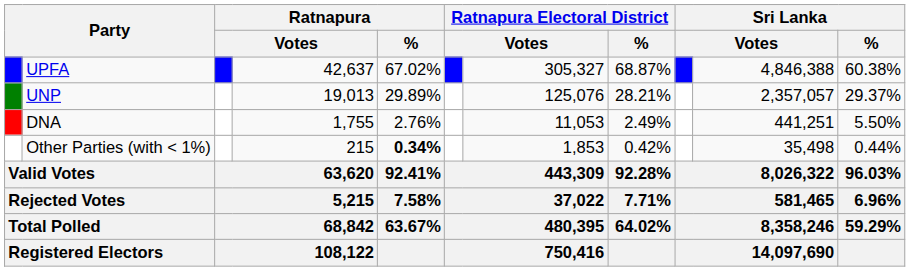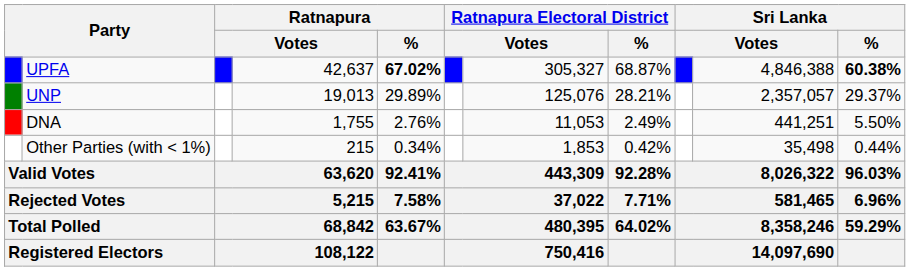(413, 69) normal -> (413, 69) bold
(873, 69) normal -> (873, 69) bold
(417, 148) bold -> (417, 148) normal
